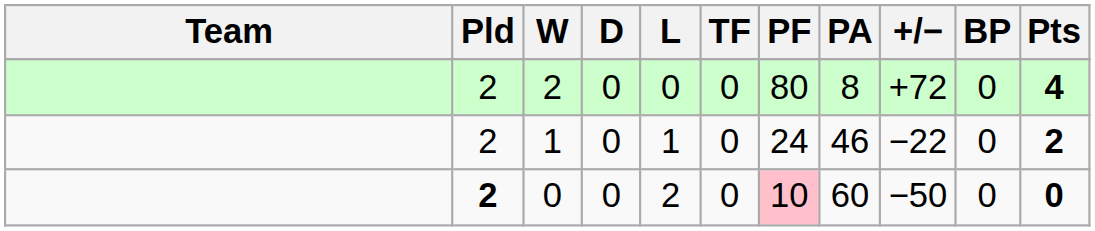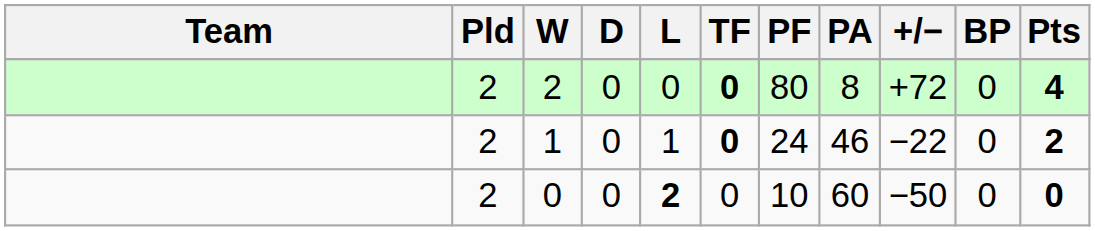(730, 86) normal -> (730, 86) bold
(730, 141) normal -> (730, 141) bold
(488, 196) bold -> (488, 196) normal
(671, 196) normal -> (671, 196) bold
(789, 196) pink background -> (789, 196) no background
